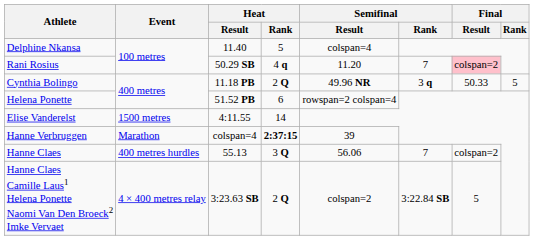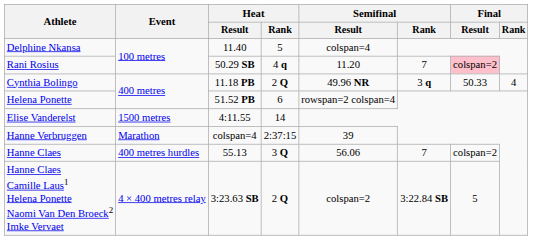(515, 83) 5 -> (514, 83) 4
(281, 135) bold -> (280, 135) normal
